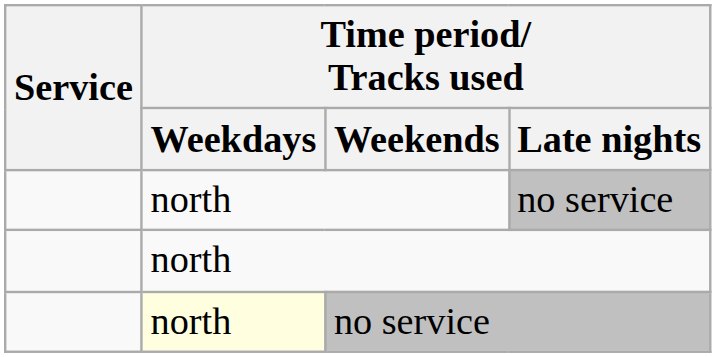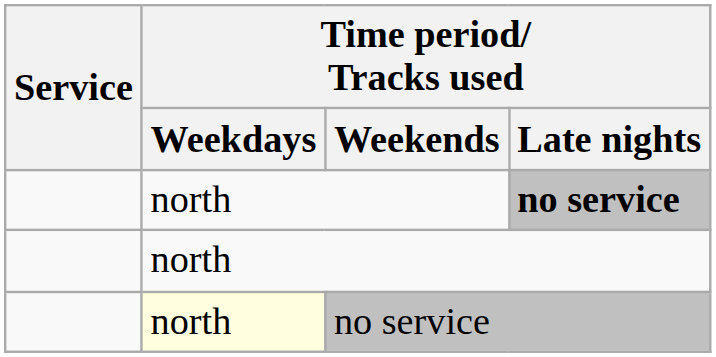(595, 199) normal -> (598, 199) bold
